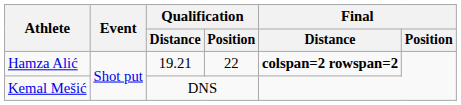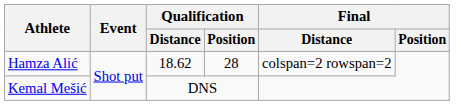(175, 64) 19.21 -> (175, 64) 18.62
(231, 64) 22 -> (231, 64) 28
(330, 64) bold -> (327, 64) normal
